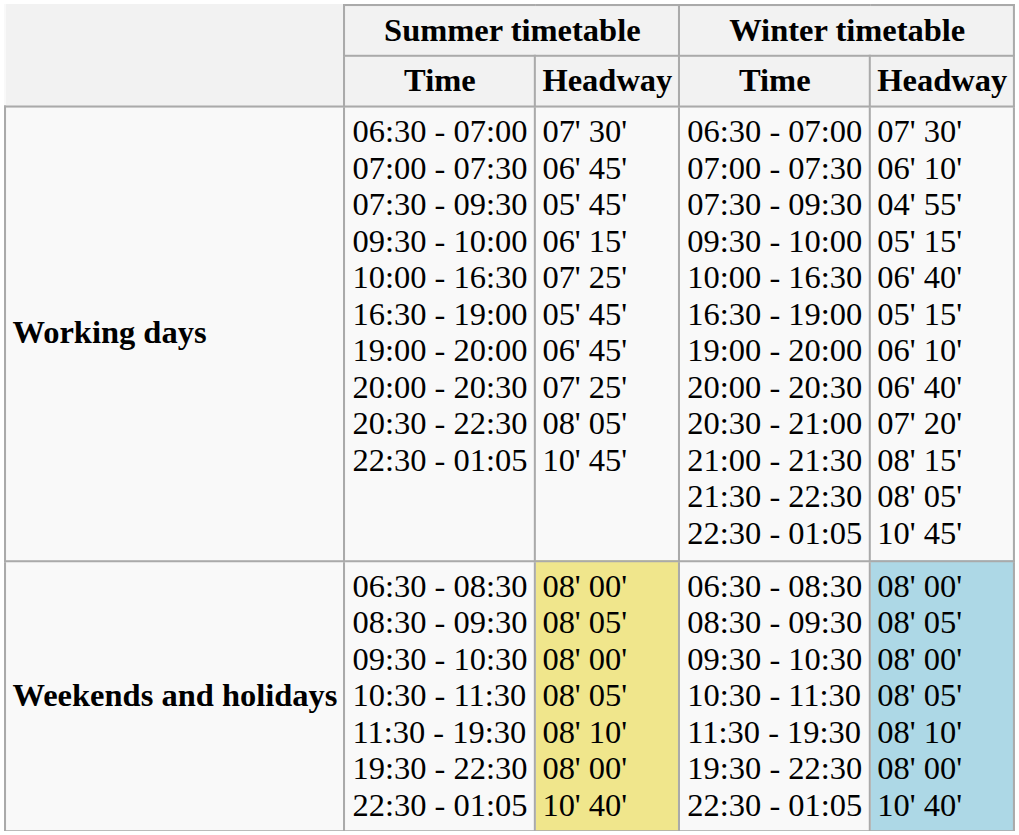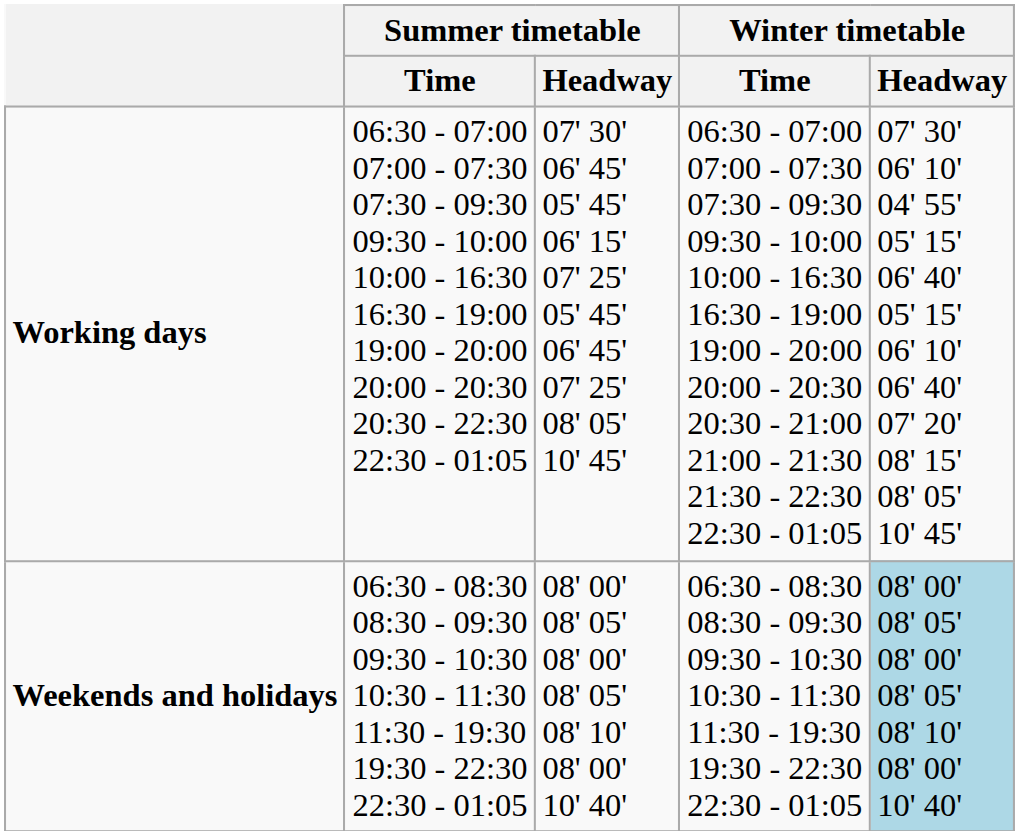(585, 695) khaki background -> (585, 695) no background
